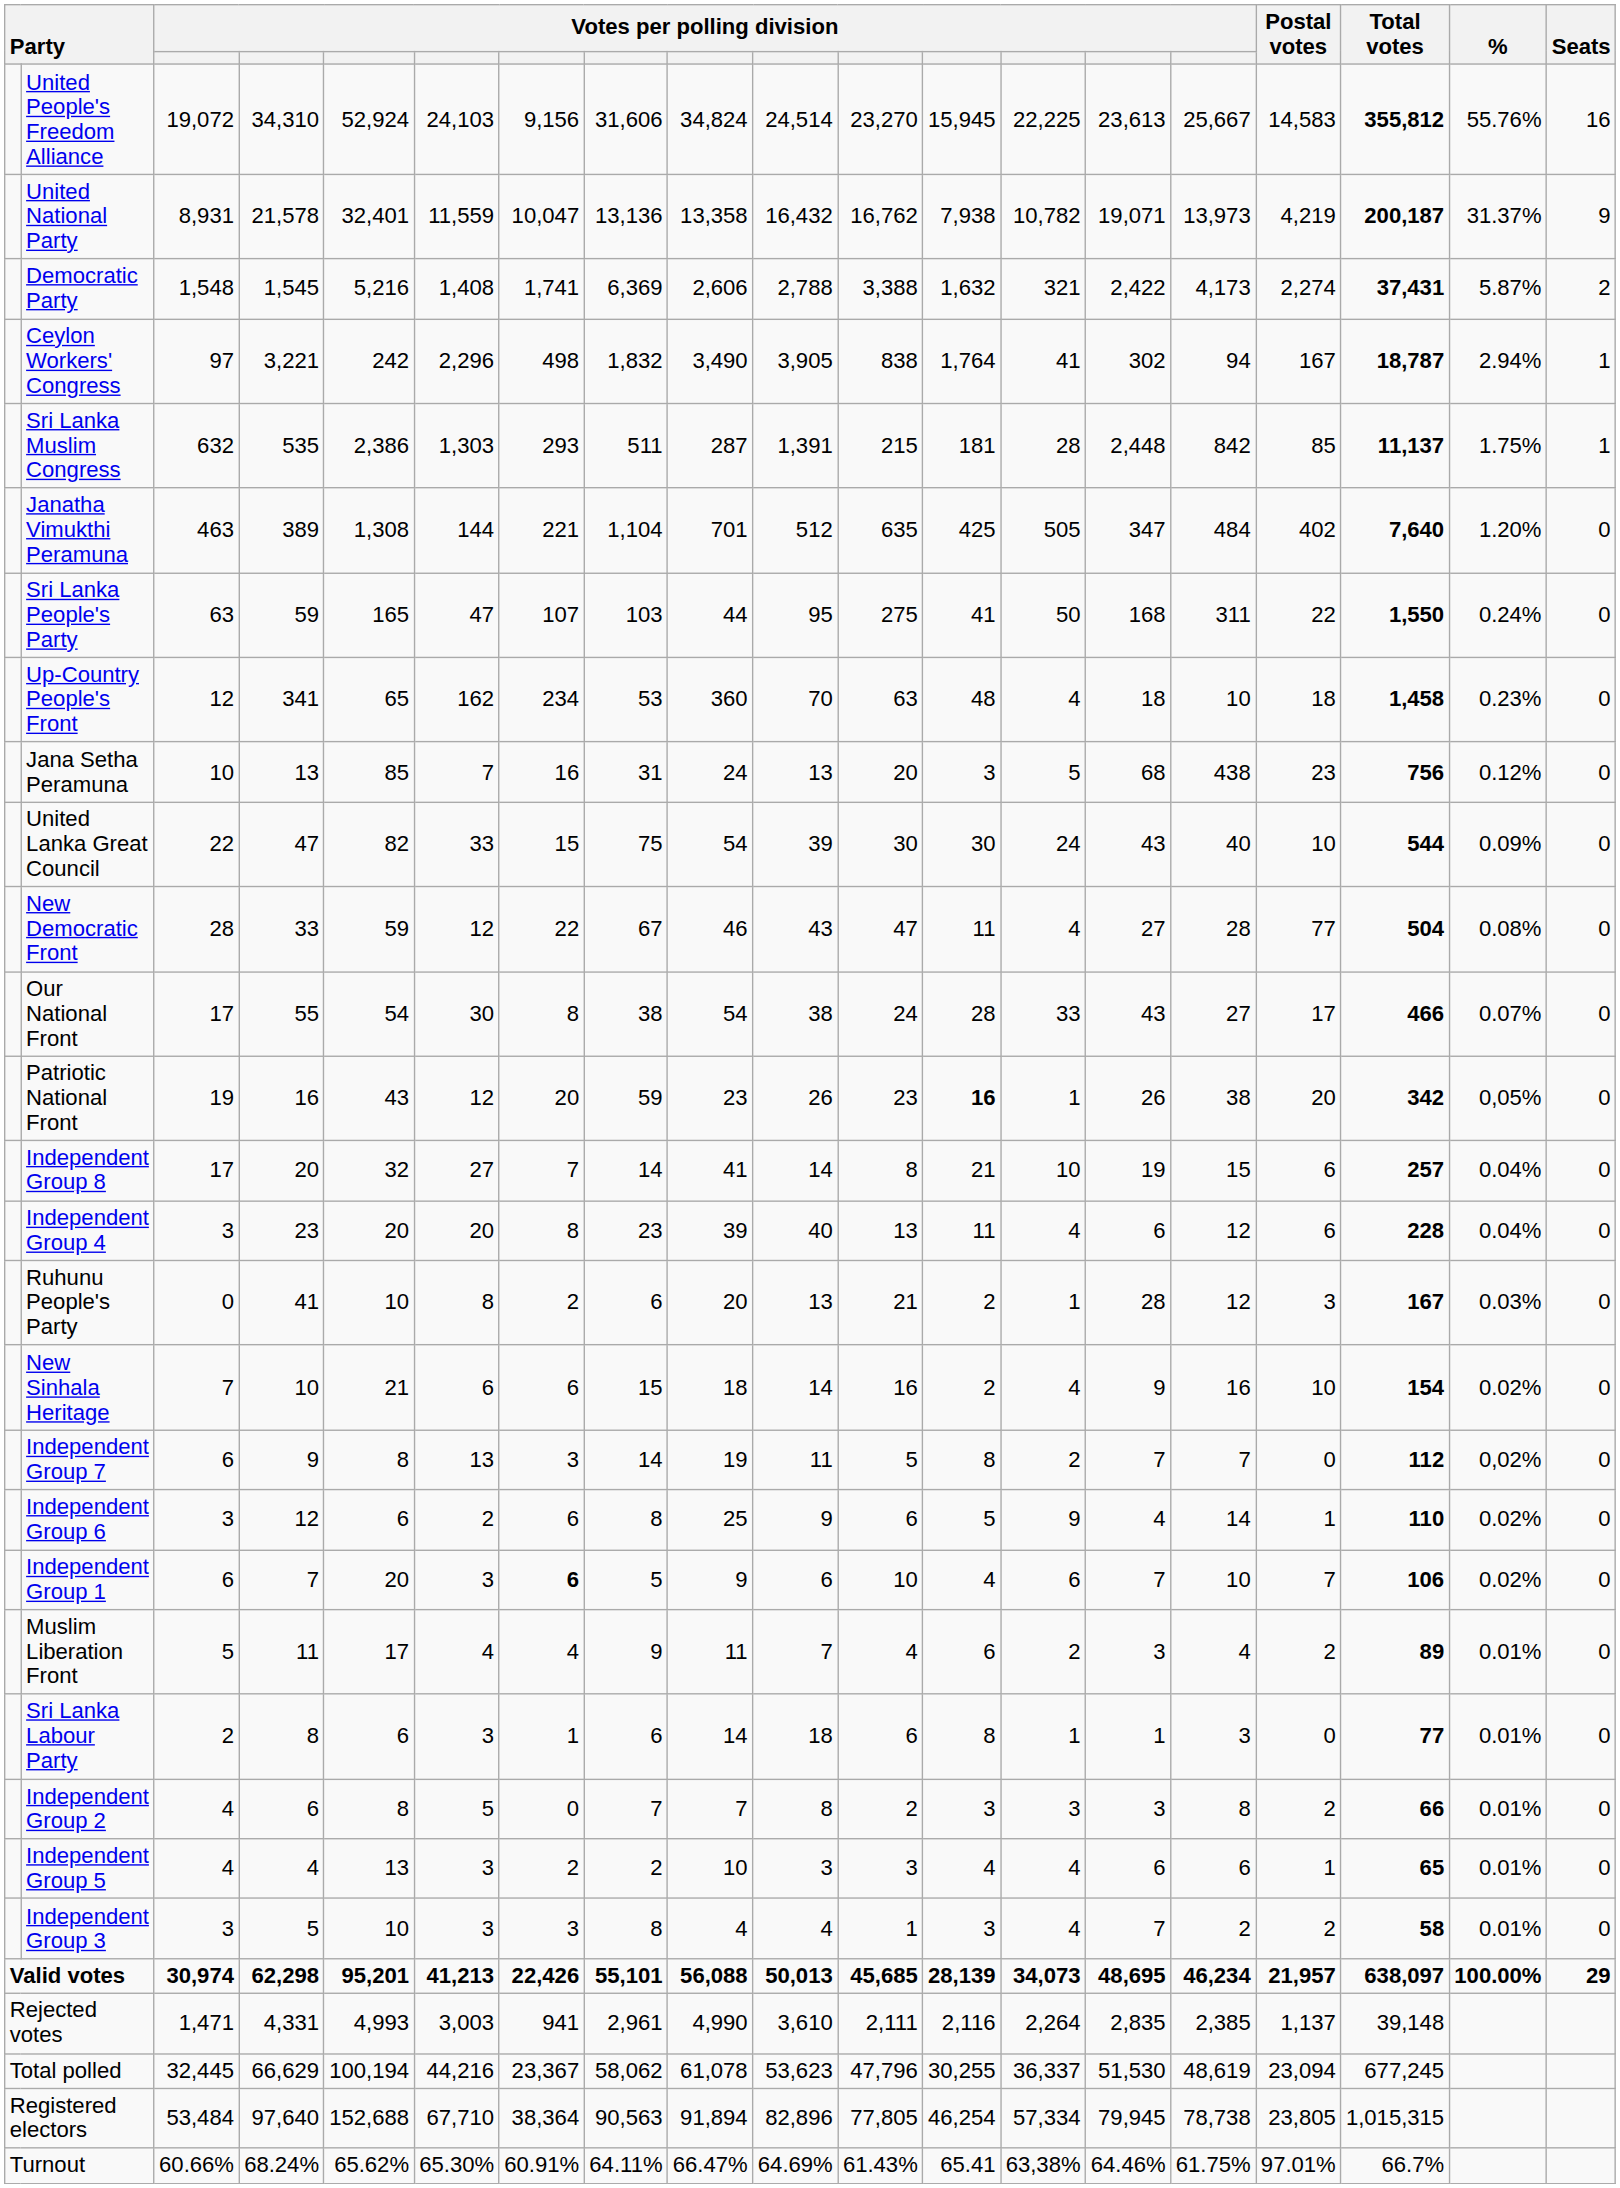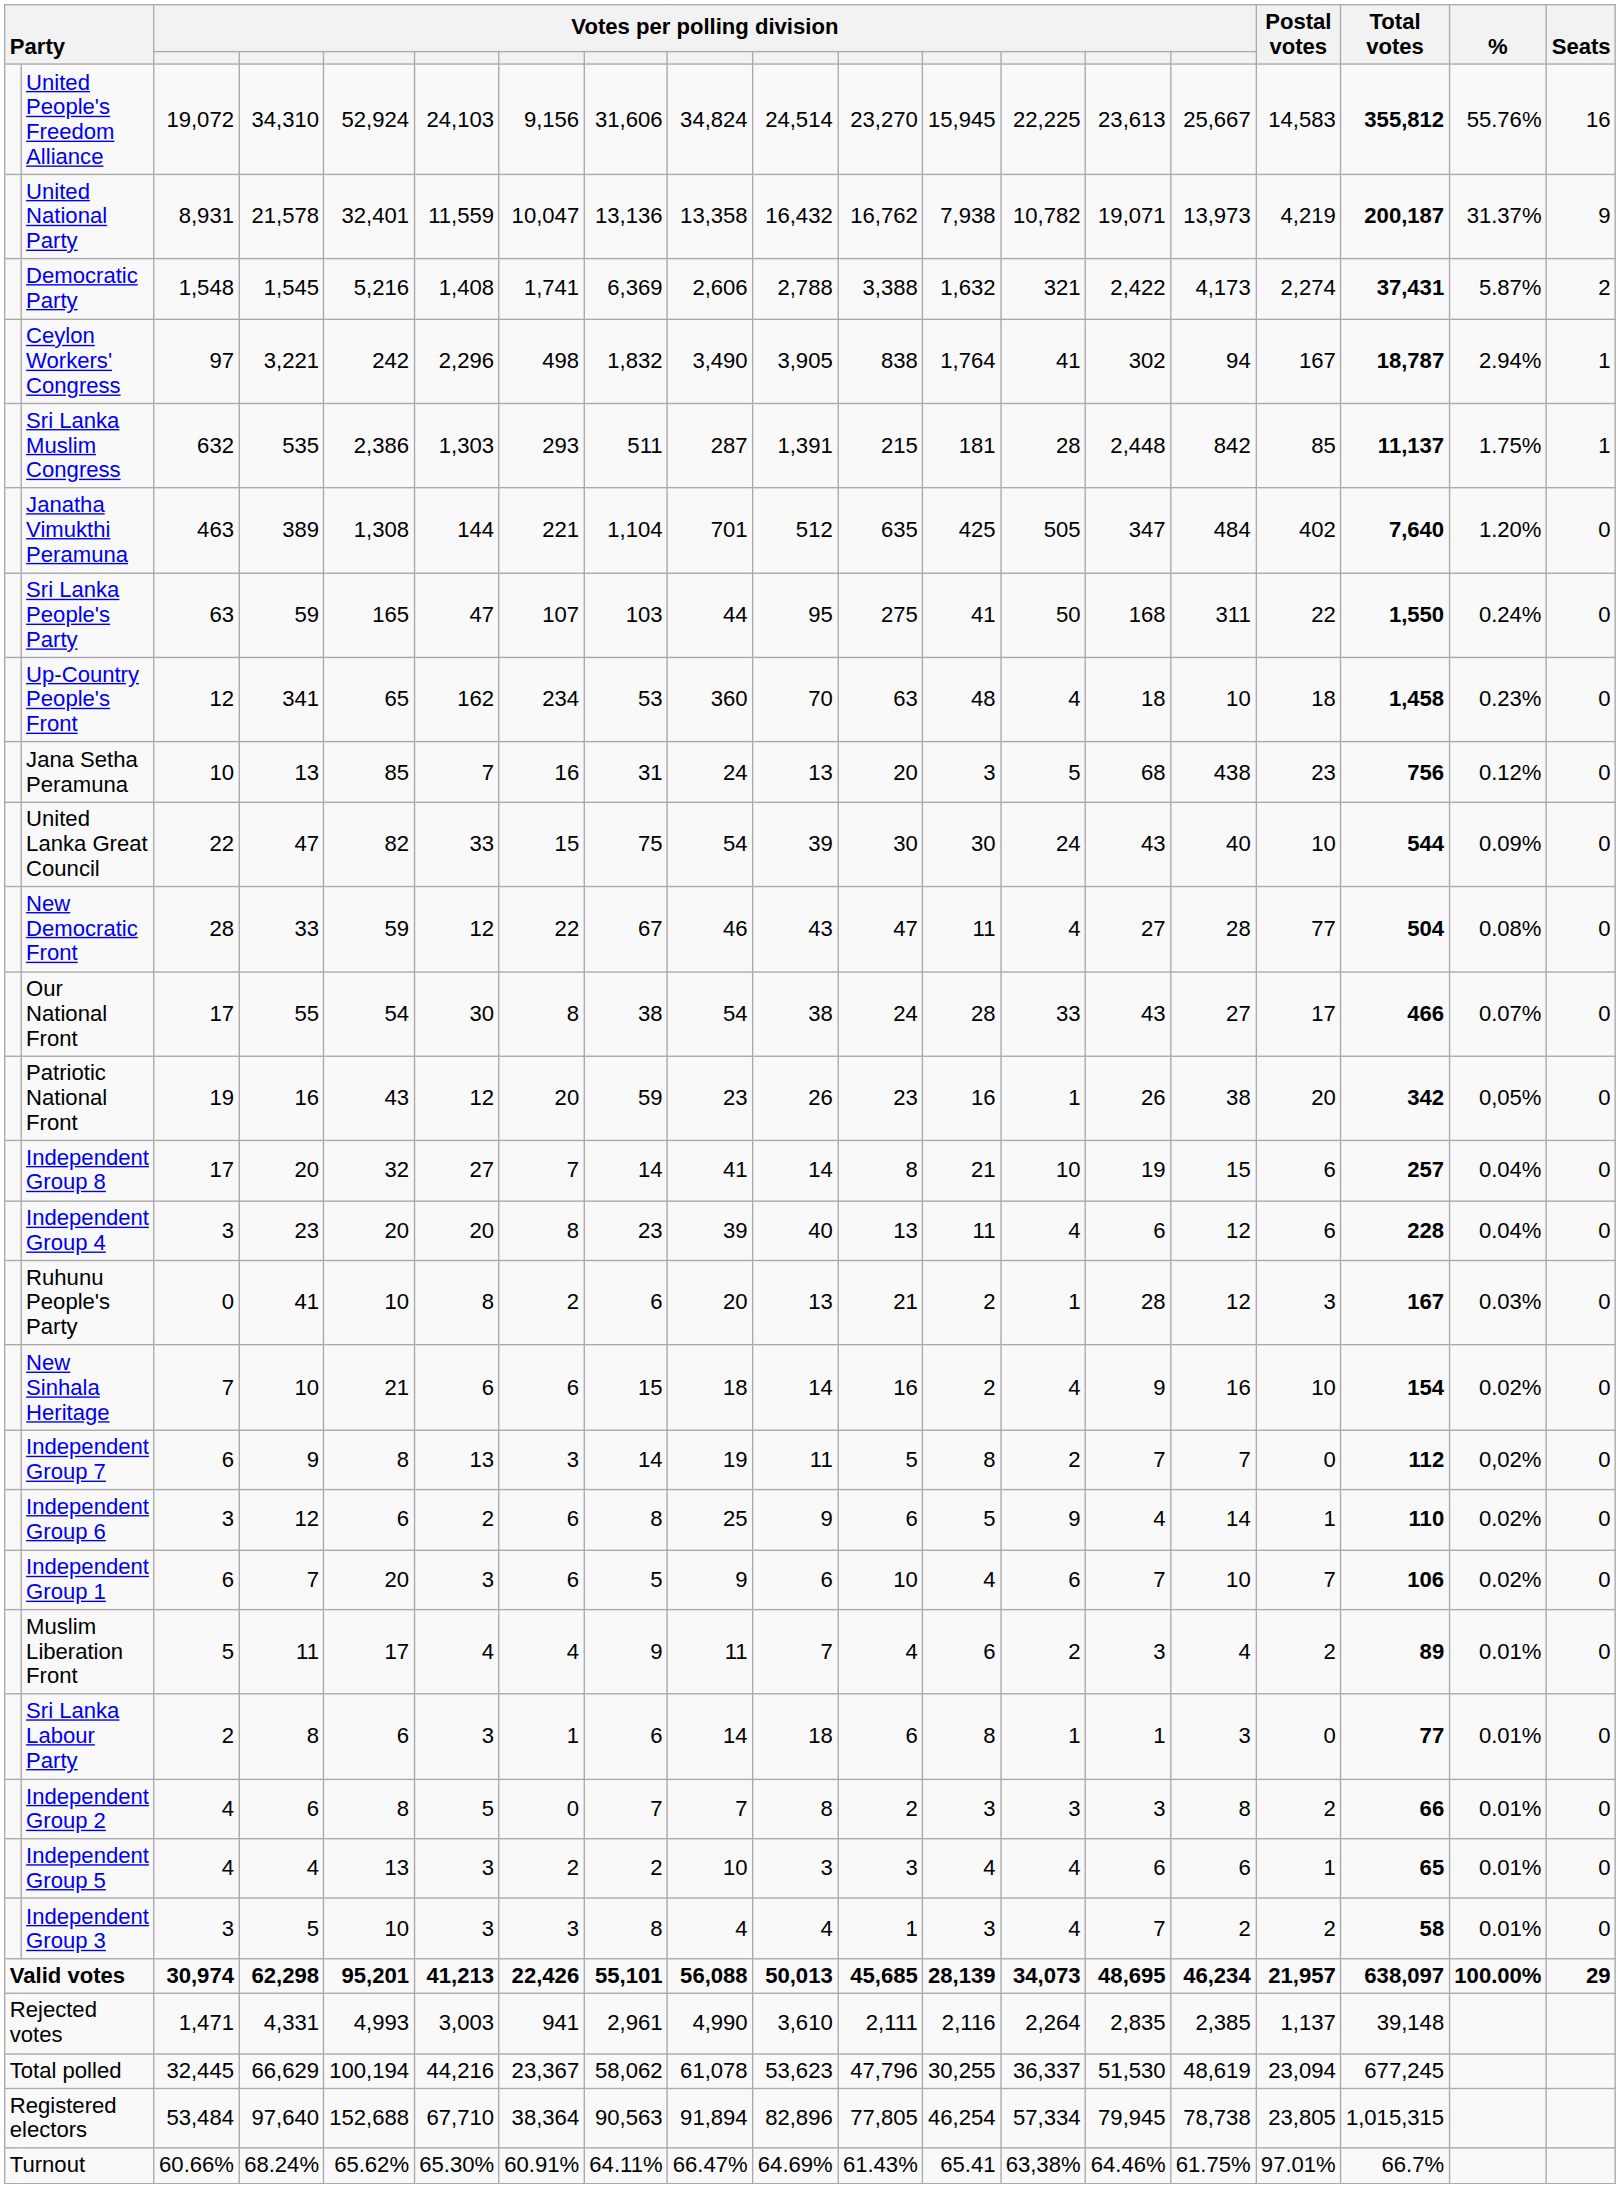(983, 1098) bold -> (983, 1098) normal
(573, 1579) bold -> (573, 1579) normal
